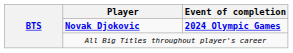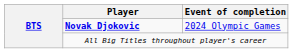(233, 26) bold -> (233, 26) normal
